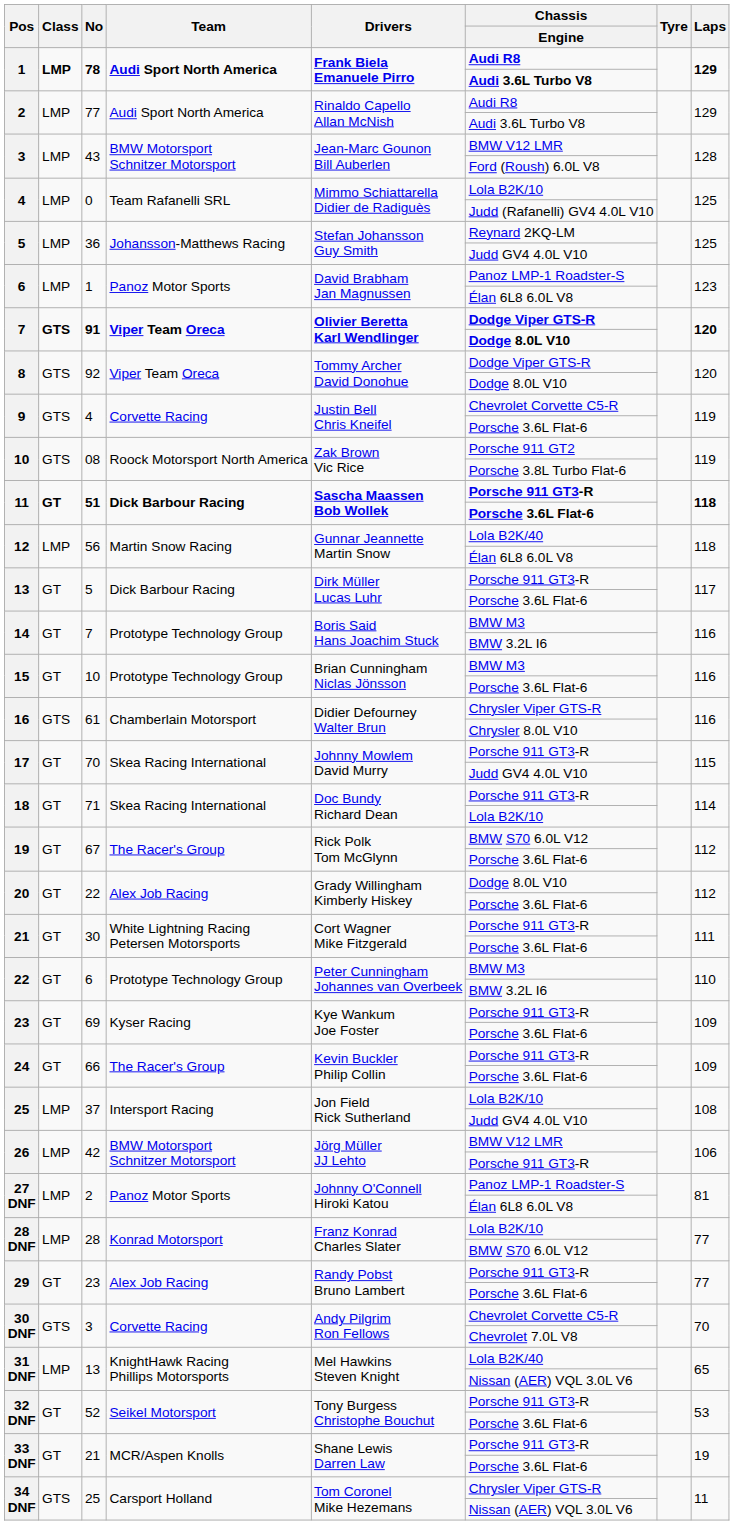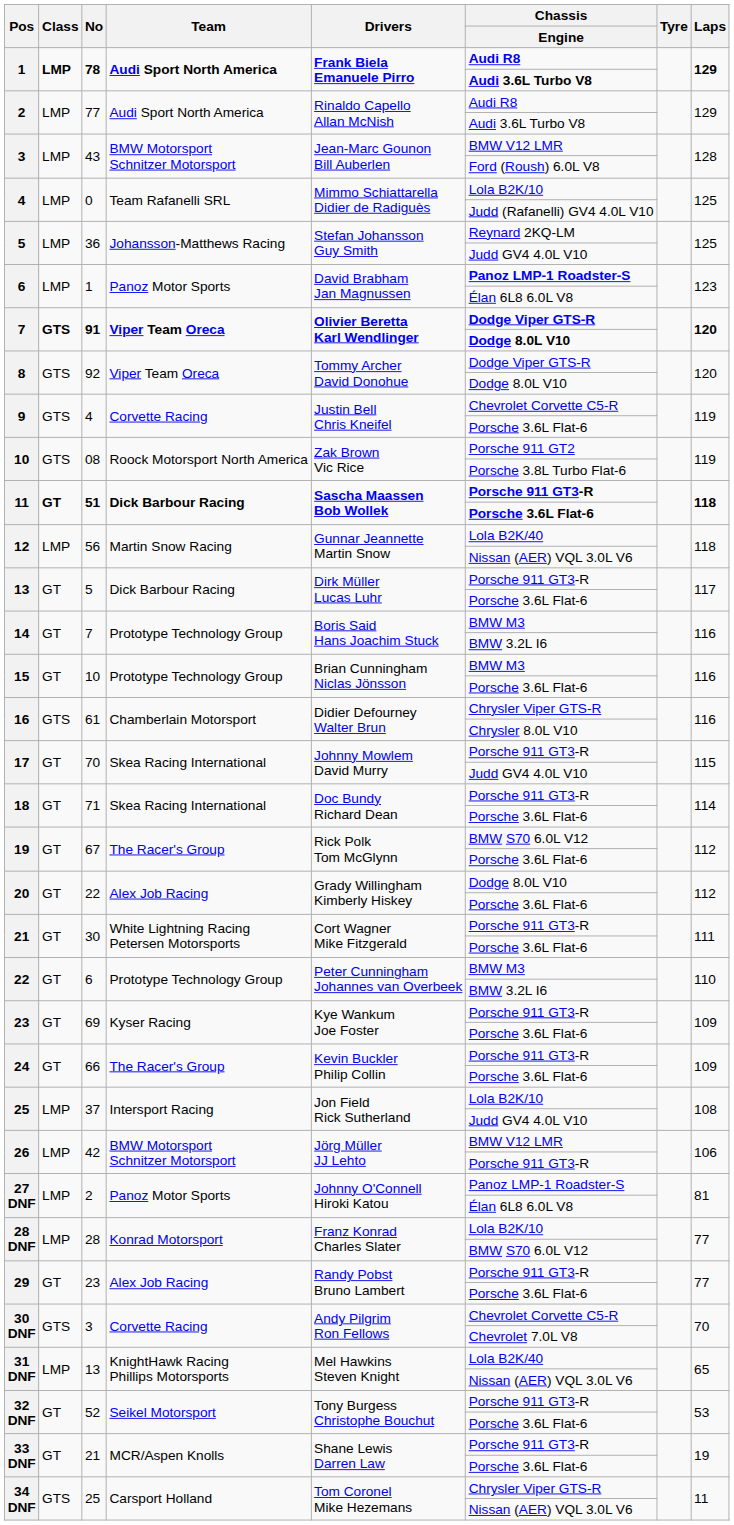(547, 275) normal -> (550, 275) bold
(521, 557) Élan 6L8 6.0L V8 -> (551, 557) Nissan (AER) VQL 3.0L V6
(506, 817) Lola B2K/10 -> (528, 817) Porsche 3.6L Flat-6
